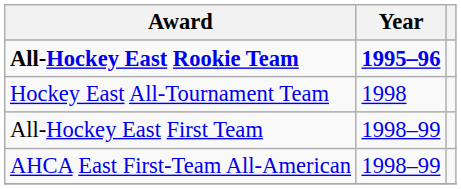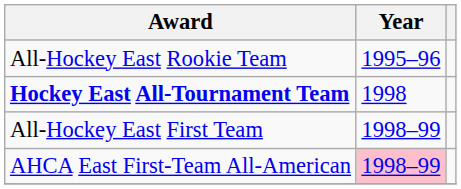(154, 58) bold -> (148, 58) normal
(401, 58) bold -> (401, 58) normal
(169, 93) normal -> (180, 93) bold
(401, 165) no background -> (401, 165) pink background
